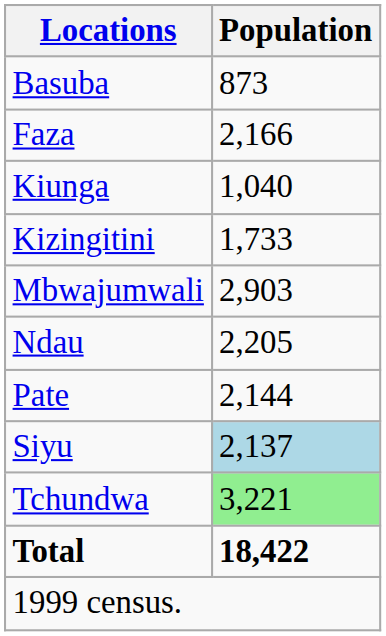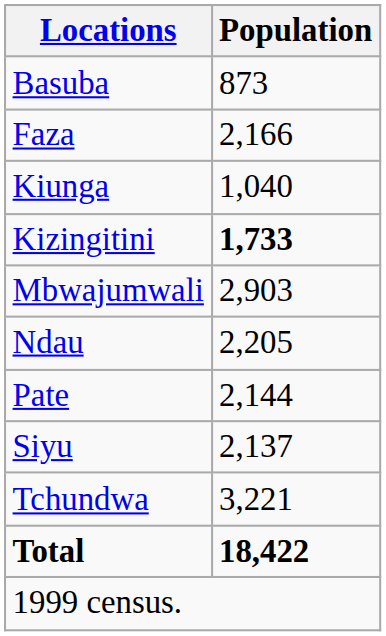(256, 238) normal -> (256, 238) bold
(256, 446) lightblue background -> (256, 446) no background
(256, 498) lightgreen background -> (256, 498) no background
